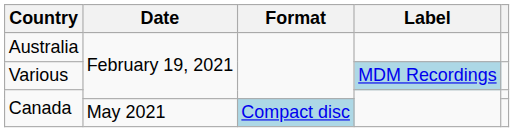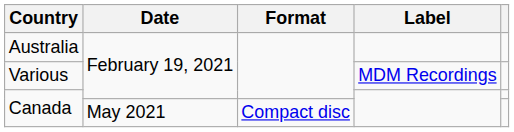(427, 75) lightblue background -> (427, 75) no background
(296, 112) lightblue background -> (296, 112) no background
